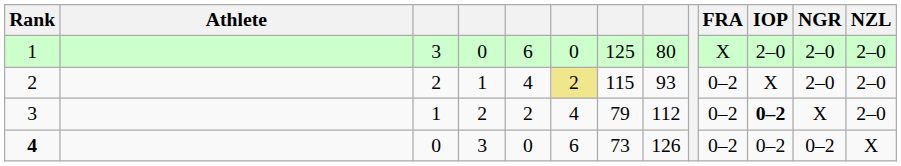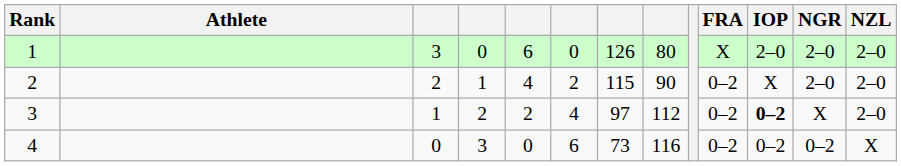(620, 51) 125 -> (620, 51) 126
(574, 82) khaki background -> (574, 82) no background
(666, 82) 93 -> (666, 82) 90
(620, 113) 79 -> (620, 113) 97
(32, 144) bold -> (32, 144) normal
(666, 144) 126 -> (666, 144) 116
